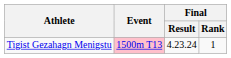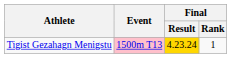(182, 45) no background -> (182, 45) gold background
